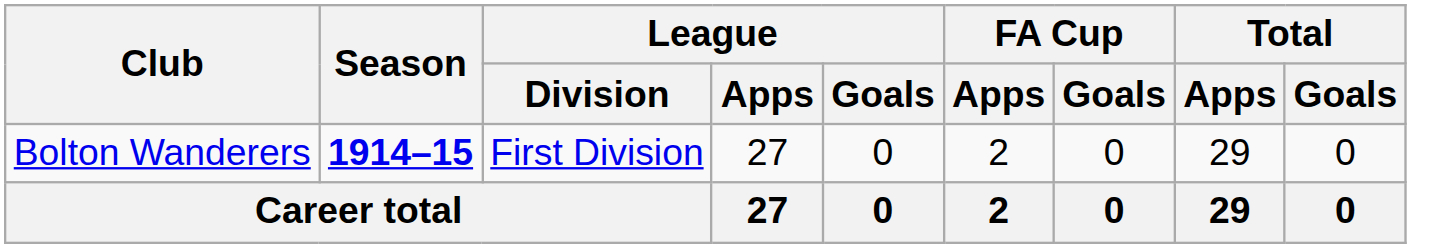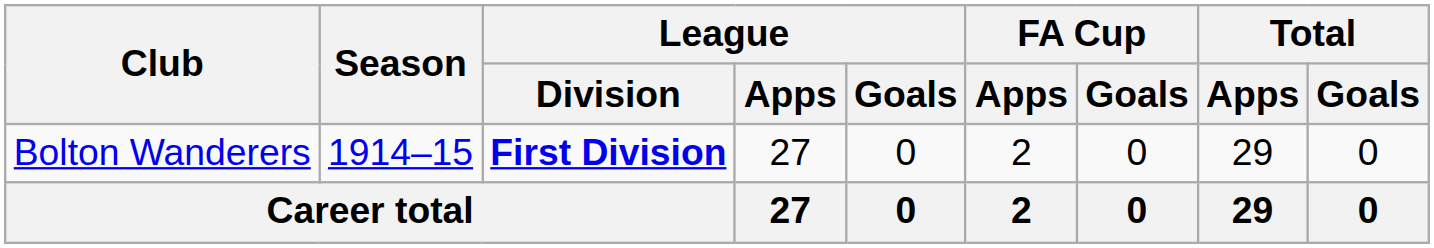(401, 152) bold -> (401, 152) normal
(597, 152) normal -> (608, 152) bold
